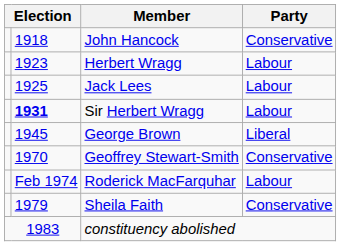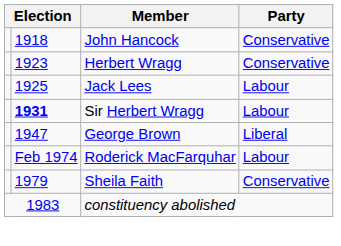(269, 63) Labour -> (286, 63) Conservative
(31, 134) 1945 -> (31, 134) 1947
- row: (162, 157)
